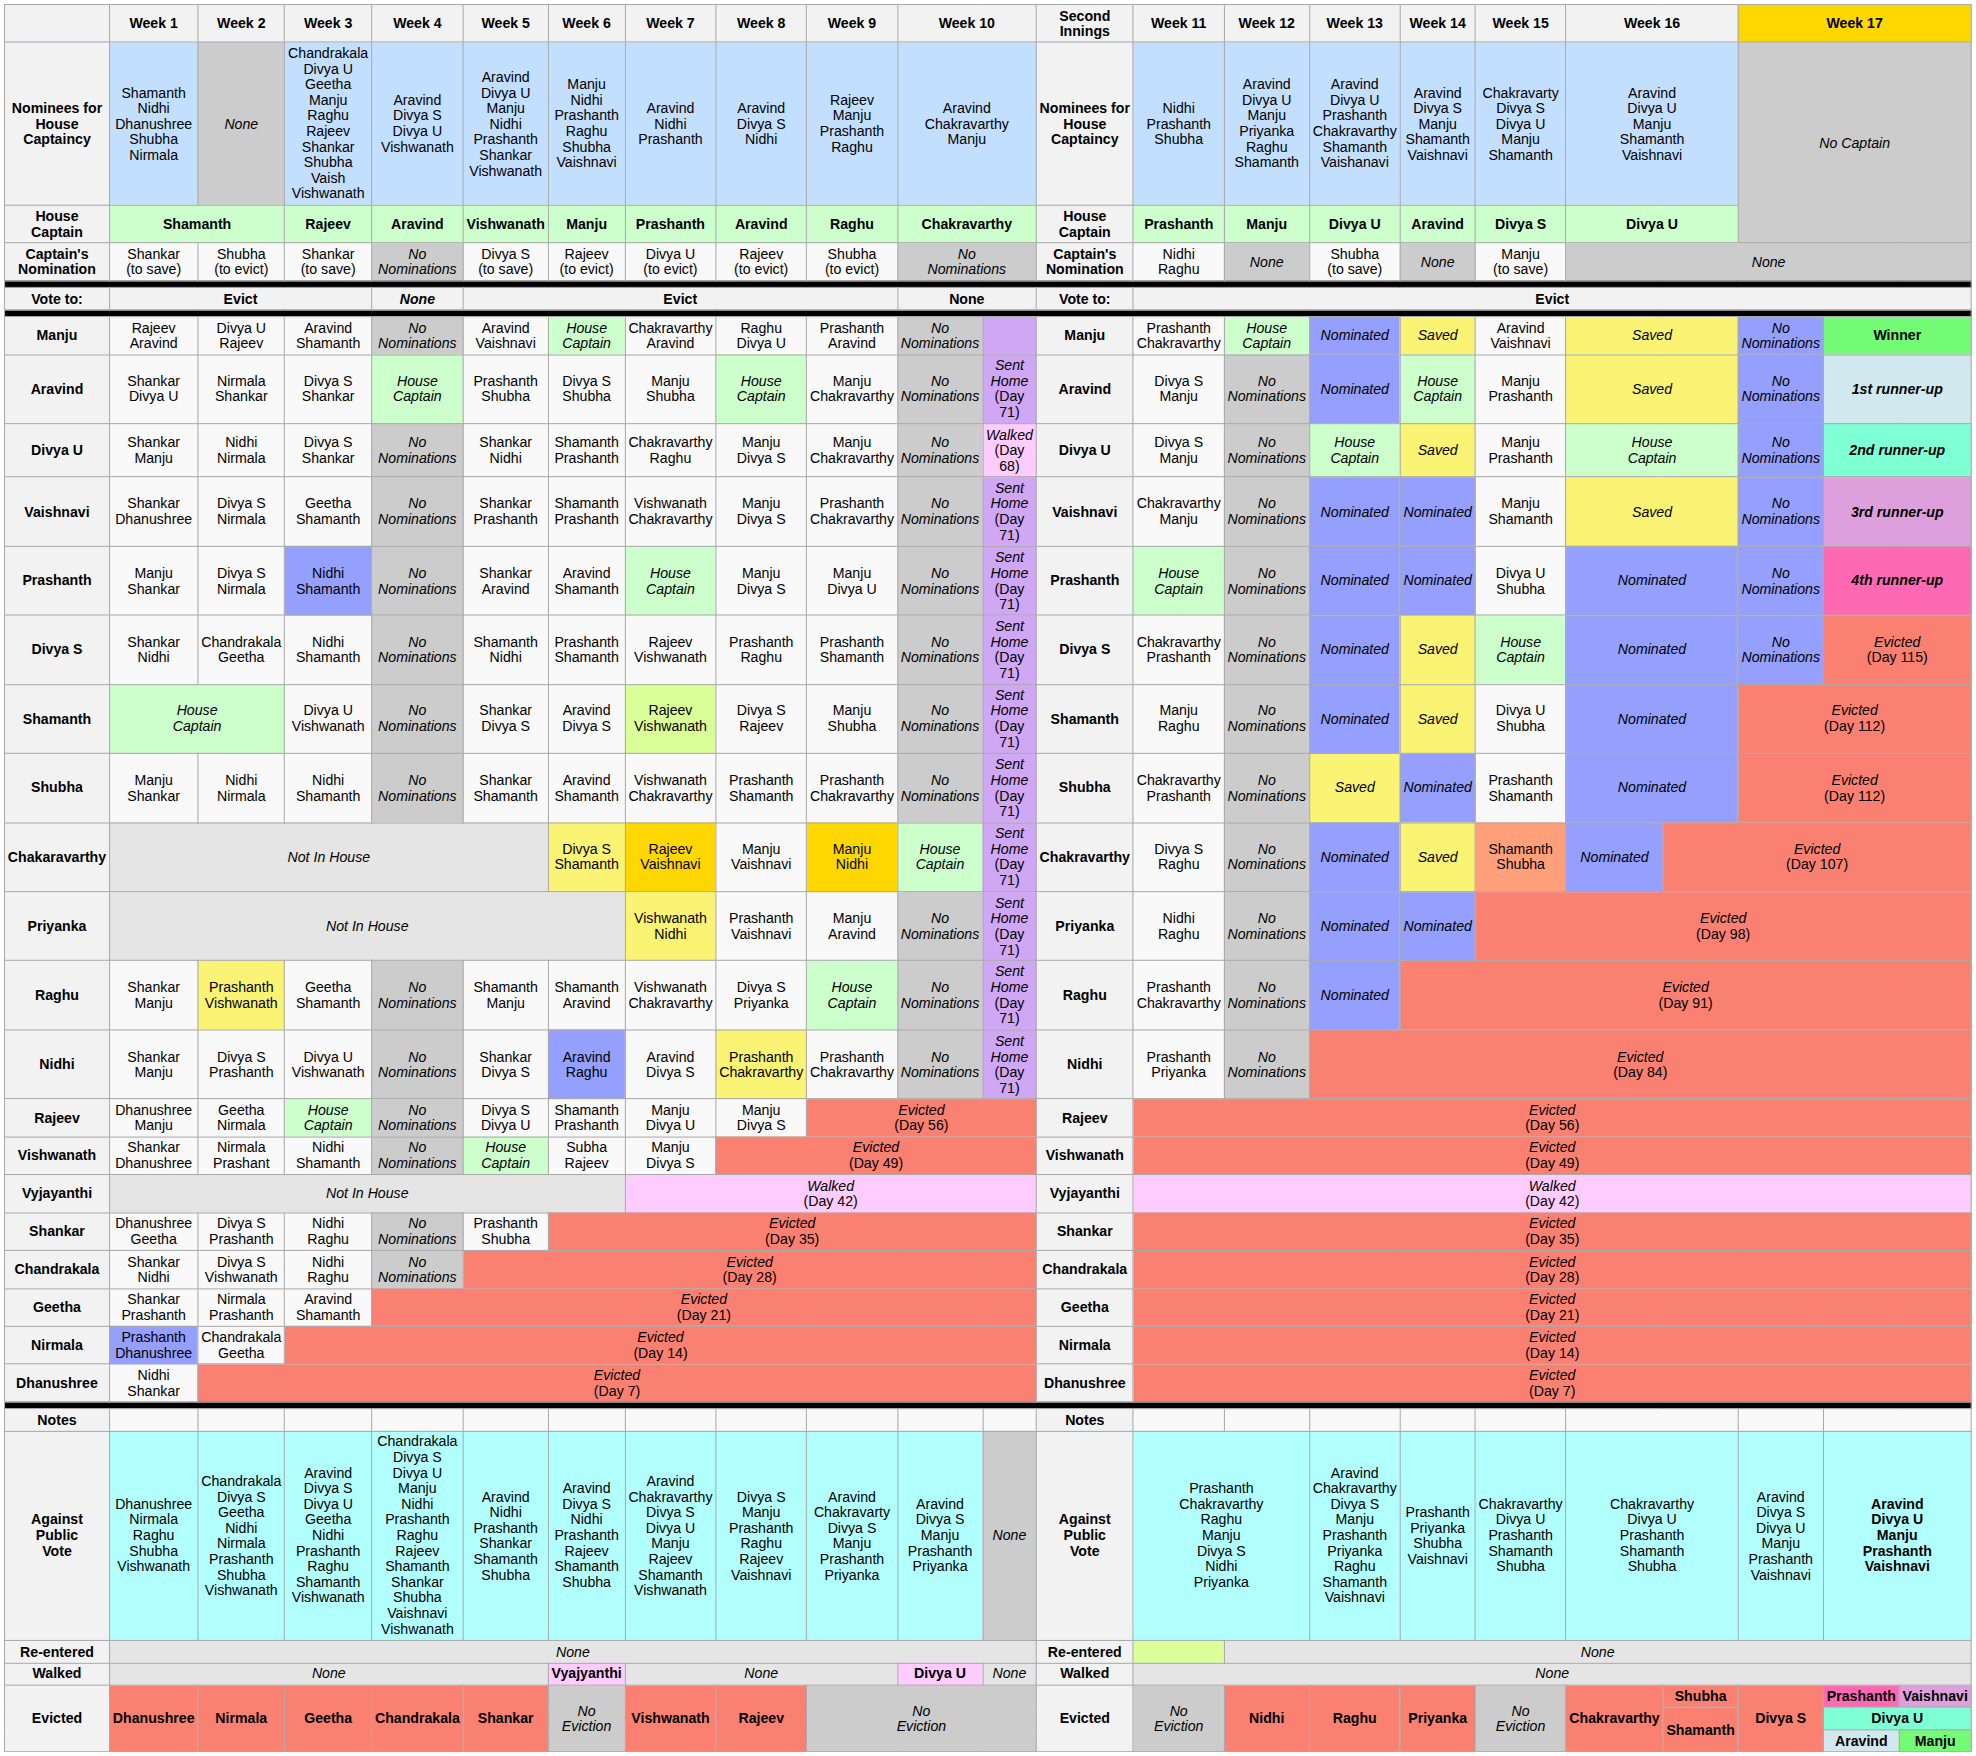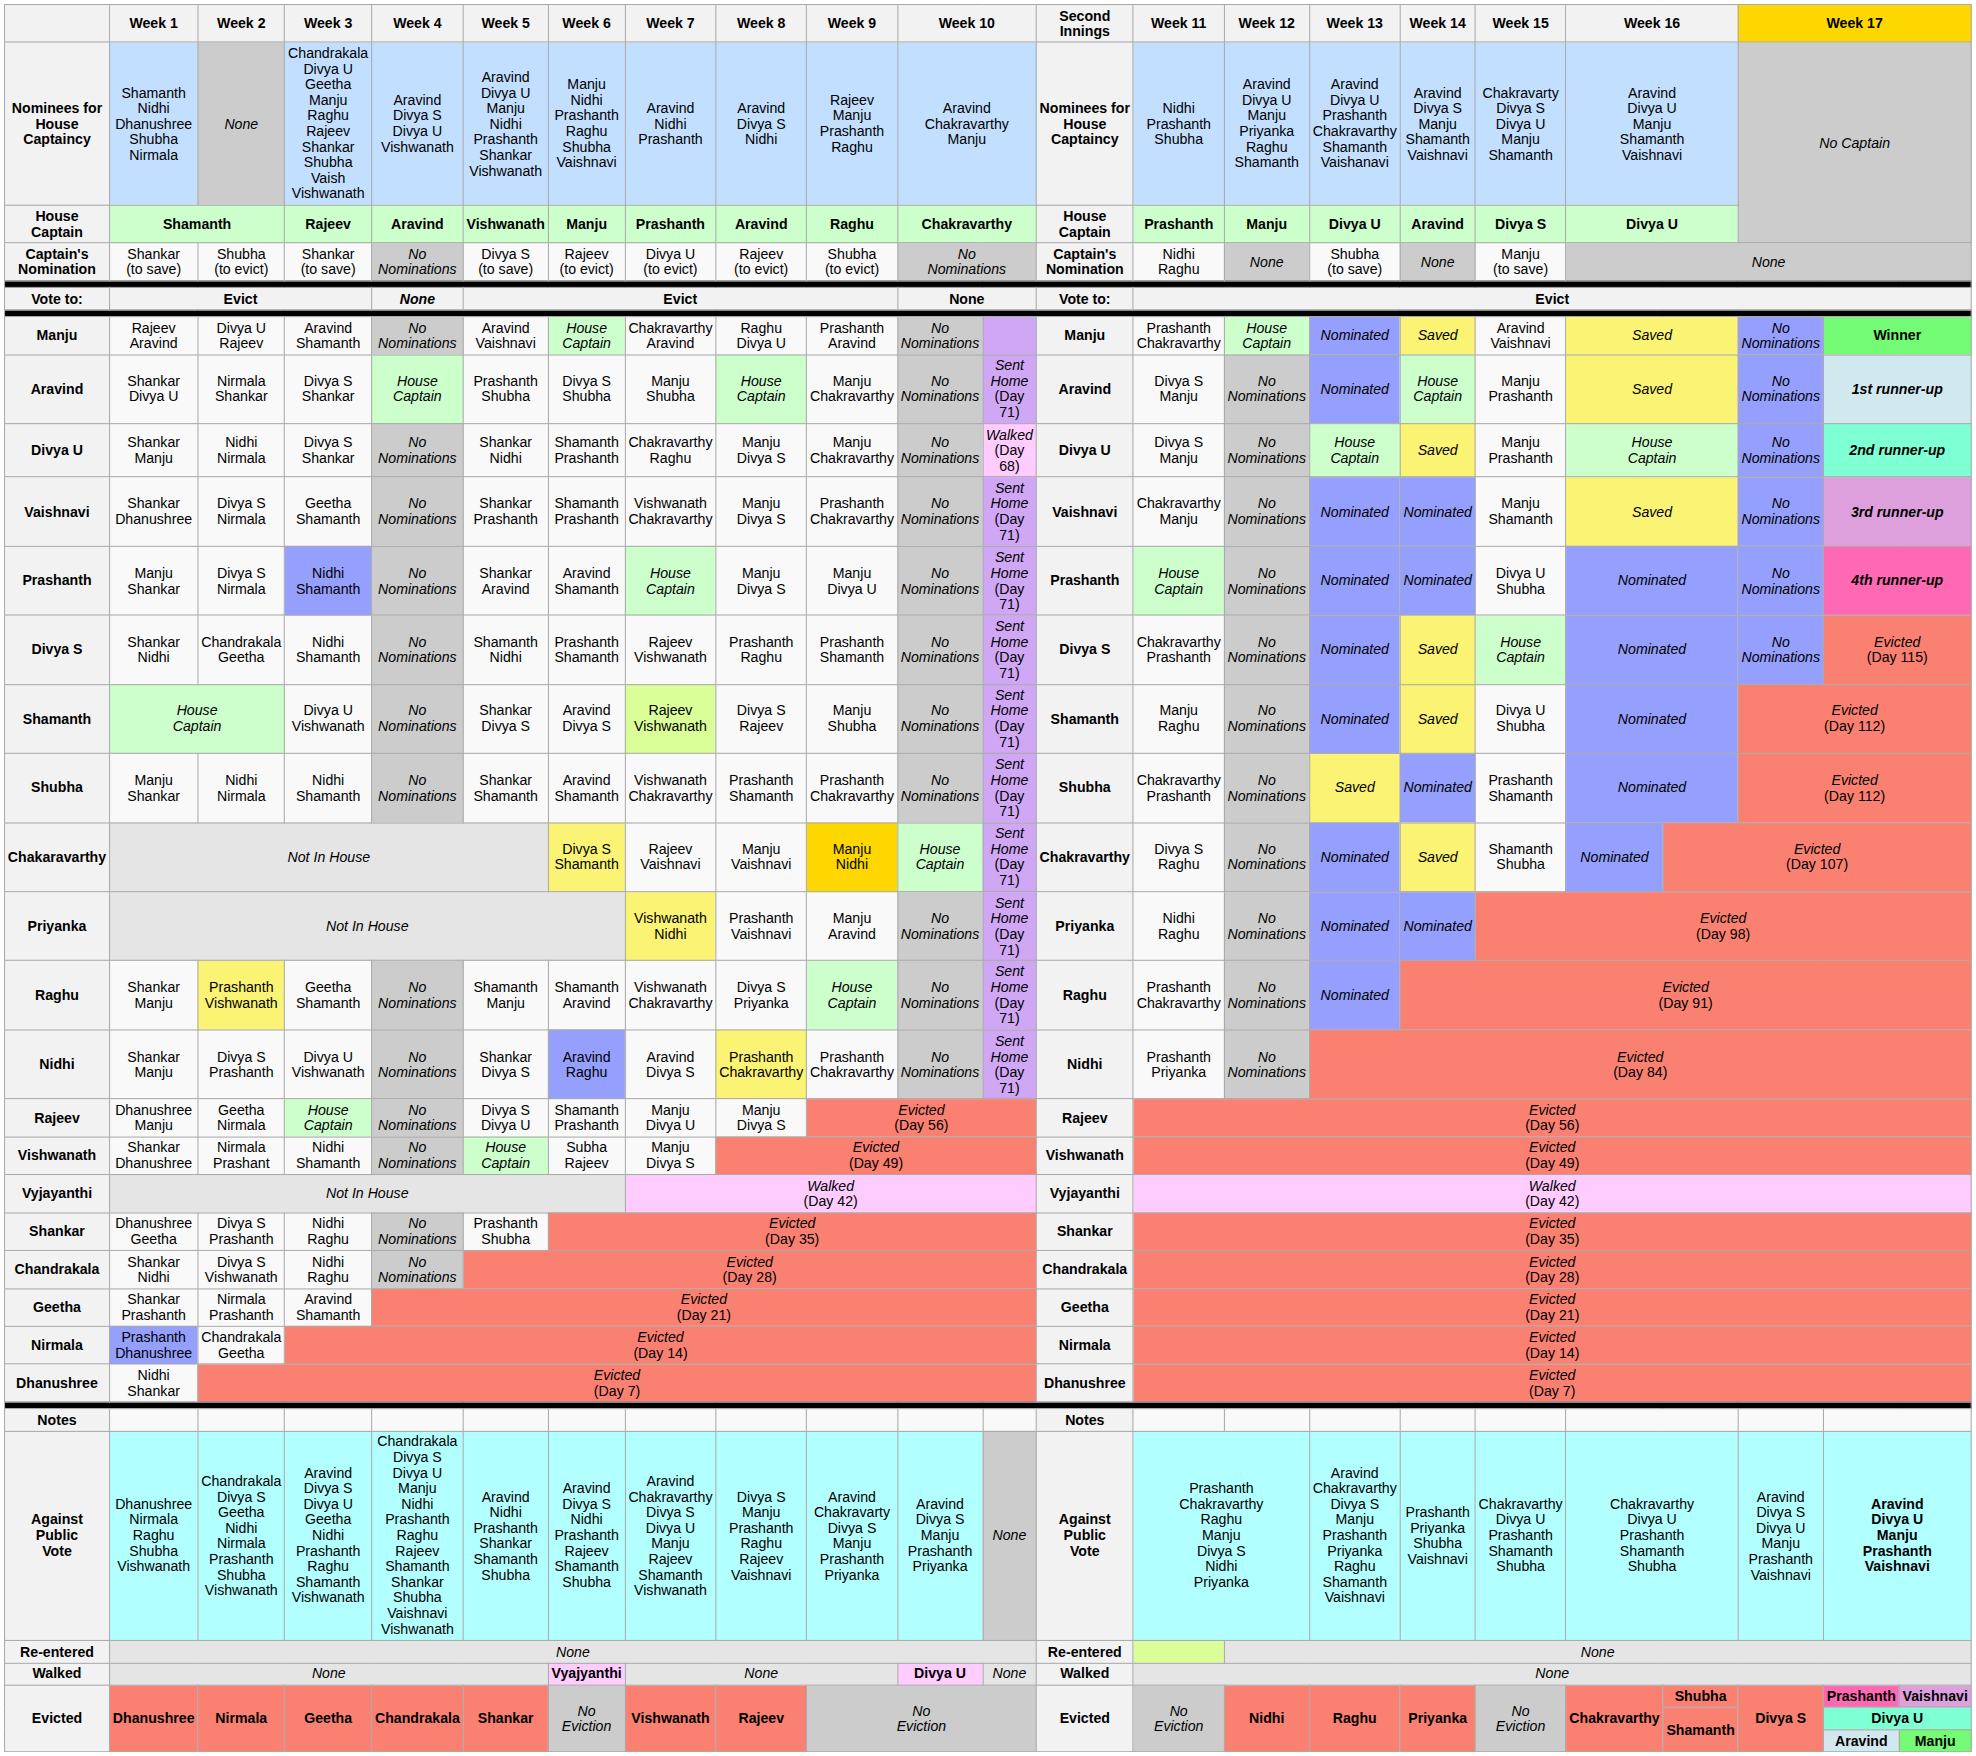(670, 857) gold background -> (670, 857) no background
(1521, 857) lightsalmon background -> (1521, 857) no background
